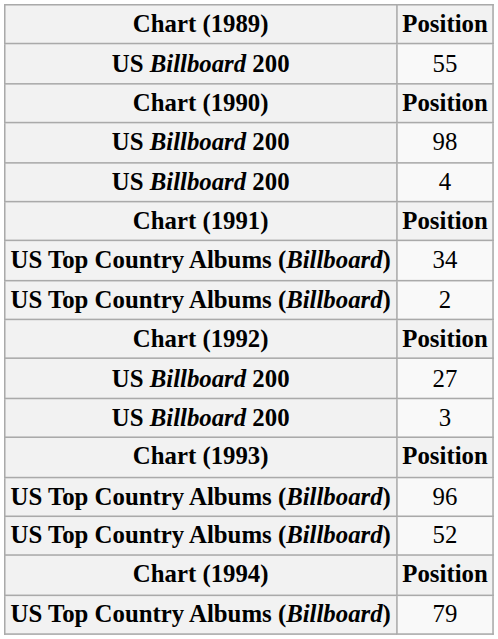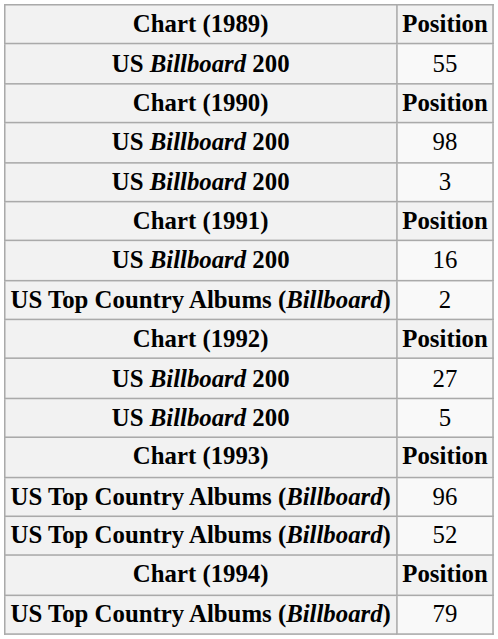(445, 181) 4 -> (445, 181) 3
(201, 260) US Top Country Albums (Billboard) -> (201, 260) US Billboard 200
(445, 260) 34 -> (445, 260) 16
(445, 417) 3 -> (445, 417) 5
